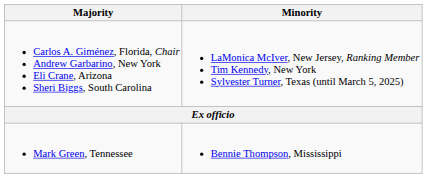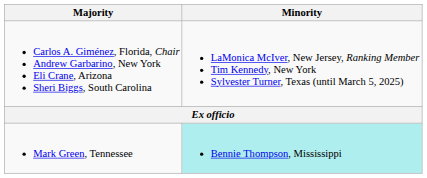(302, 154) no background -> (302, 154) paleturquoise background
